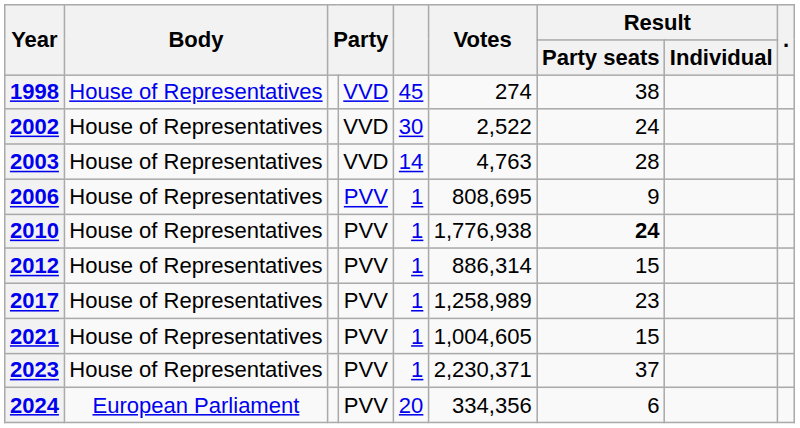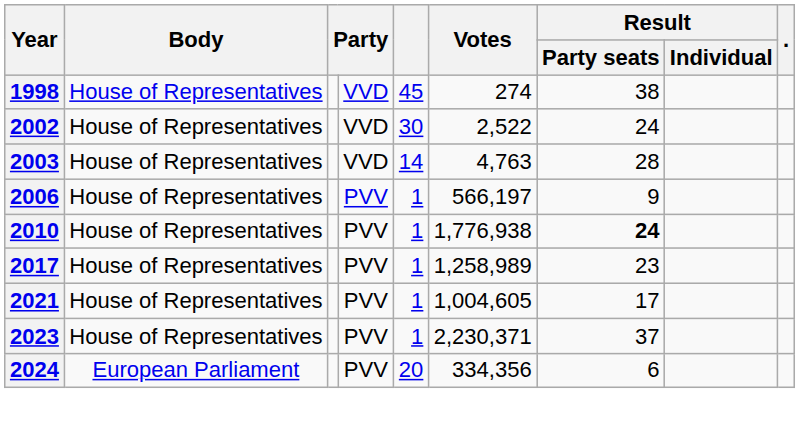(492, 197) 808,695 -> (492, 197) 566,197
- row: (34, 266)
(647, 336) 15 -> (647, 301) 17
